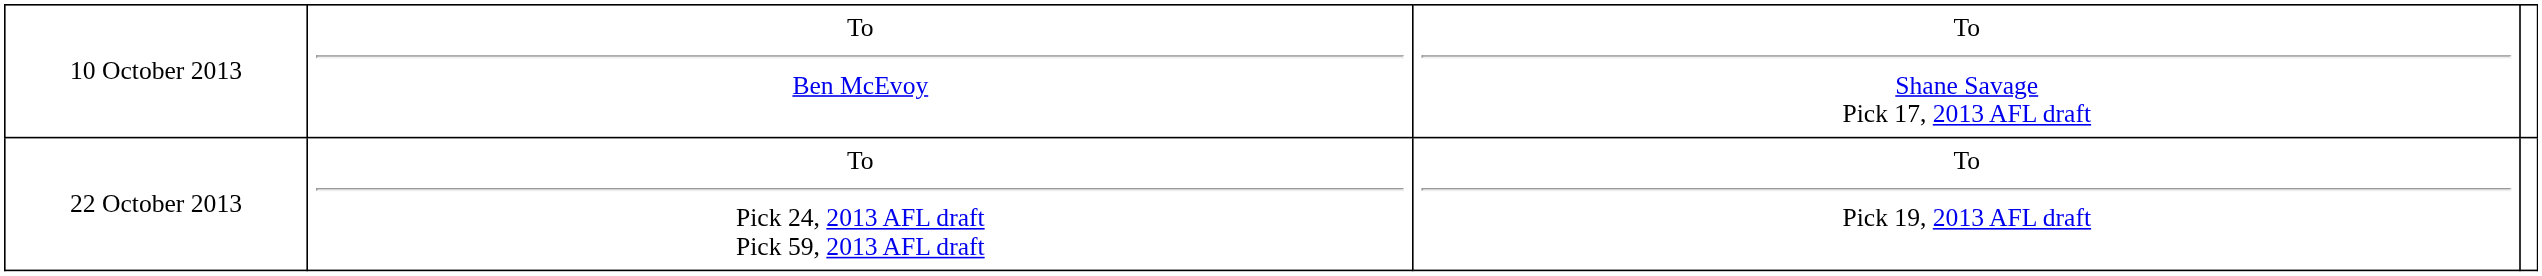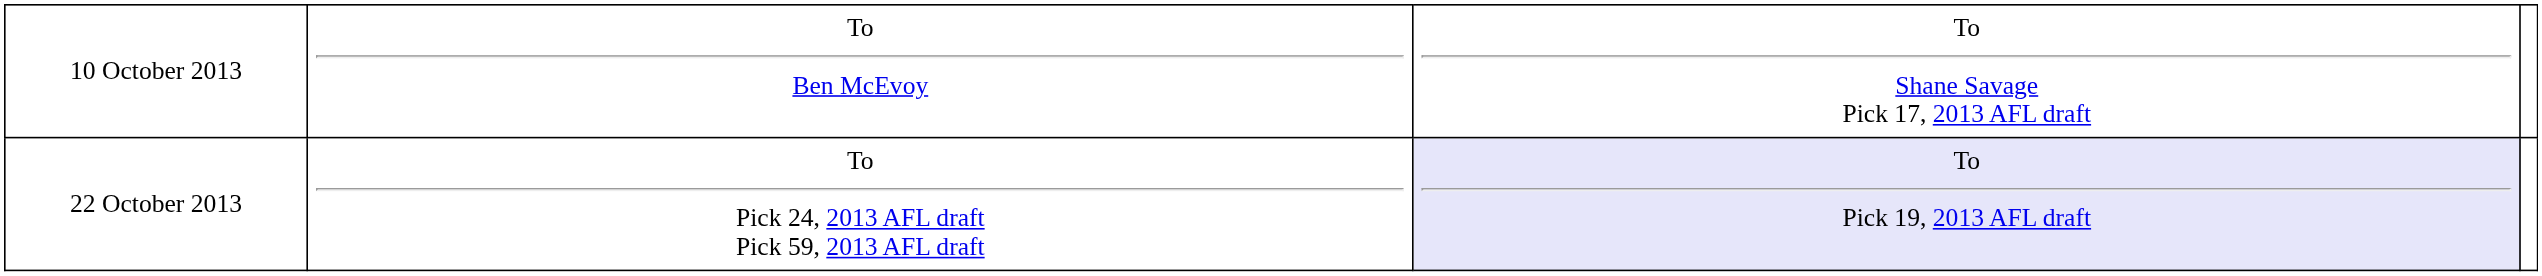(1967, 189) no background -> (1967, 189) lavender background
